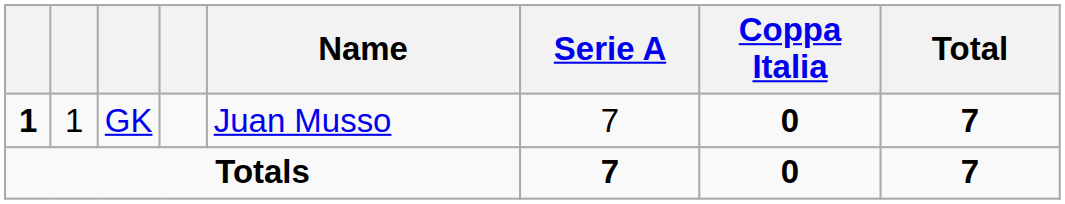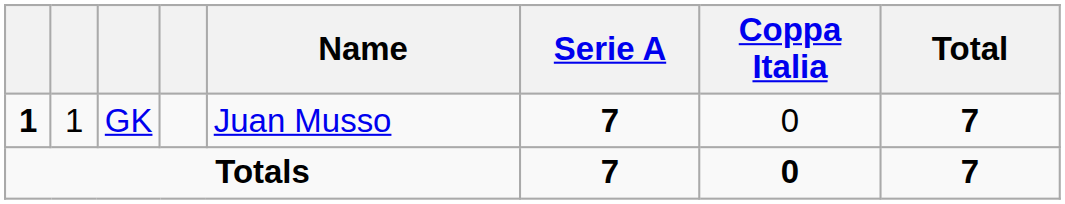(610, 119) normal -> (610, 119) bold
(790, 119) bold -> (790, 119) normal
